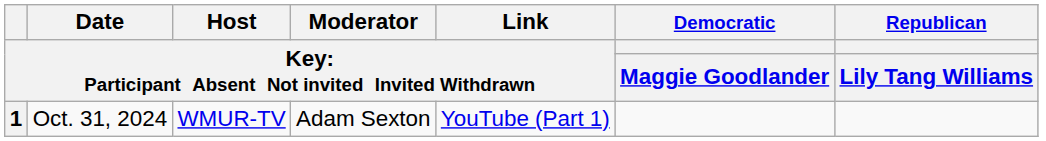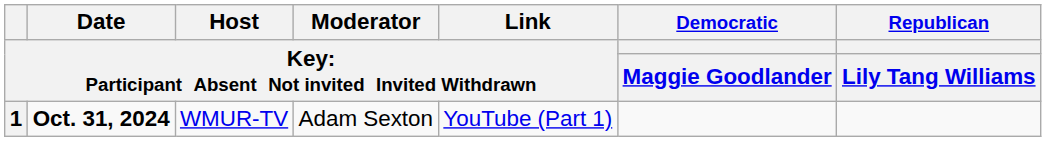(100, 118) normal -> (101, 118) bold
